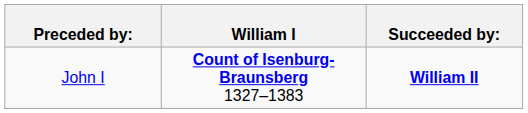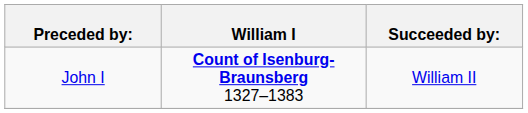(444, 77) bold -> (444, 77) normal
